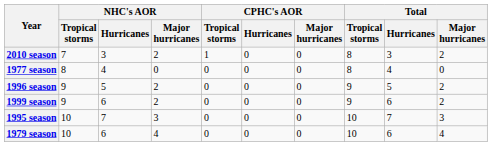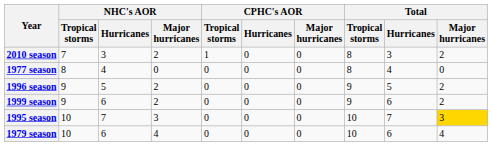(442, 117) no background -> (442, 117) gold background
